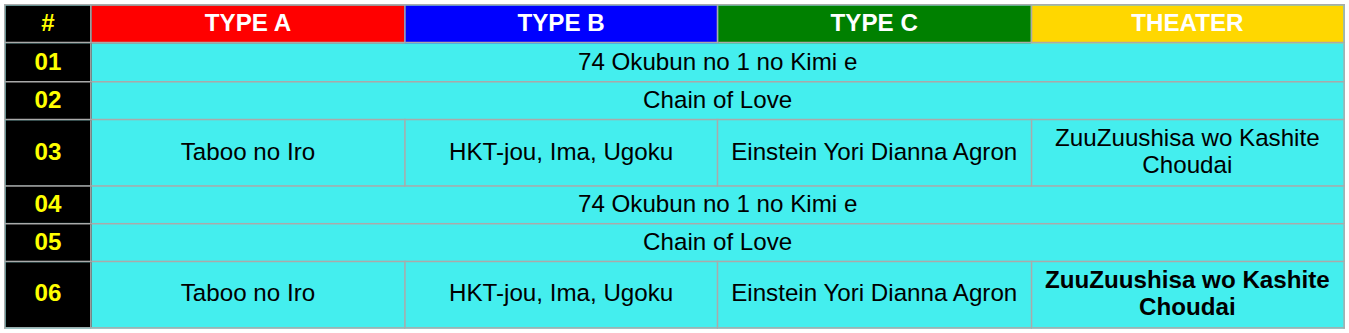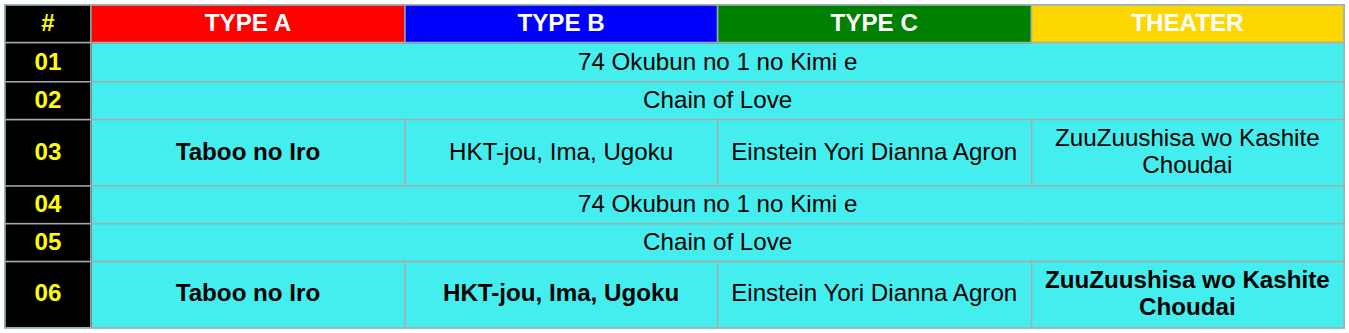(248, 152) normal -> (248, 152) bold
(248, 294) normal -> (248, 294) bold
(561, 294) normal -> (561, 294) bold
